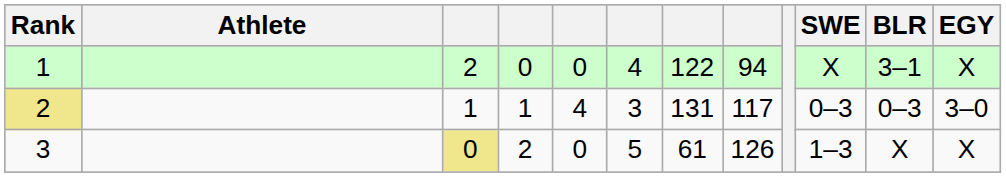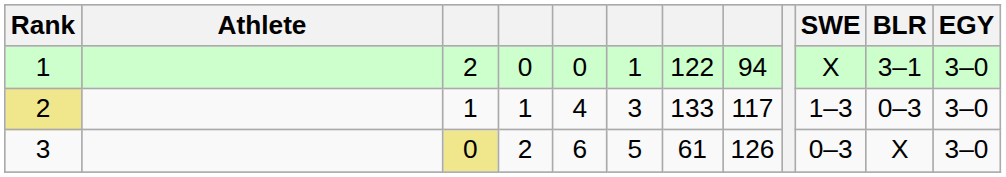(635, 66) 4 -> (635, 66) 1
(966, 66) X -> (966, 66) 3–0
(692, 108) 131 -> (692, 108) 133
(831, 108) 0–3 -> (831, 108) 1–3
(580, 150) 0 -> (580, 150) 6
(831, 150) 1–3 -> (831, 150) 0–3
(966, 150) X -> (966, 150) 3–0
